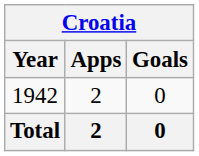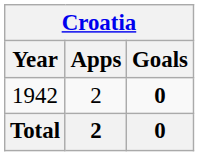(160, 95) normal -> (160, 95) bold
